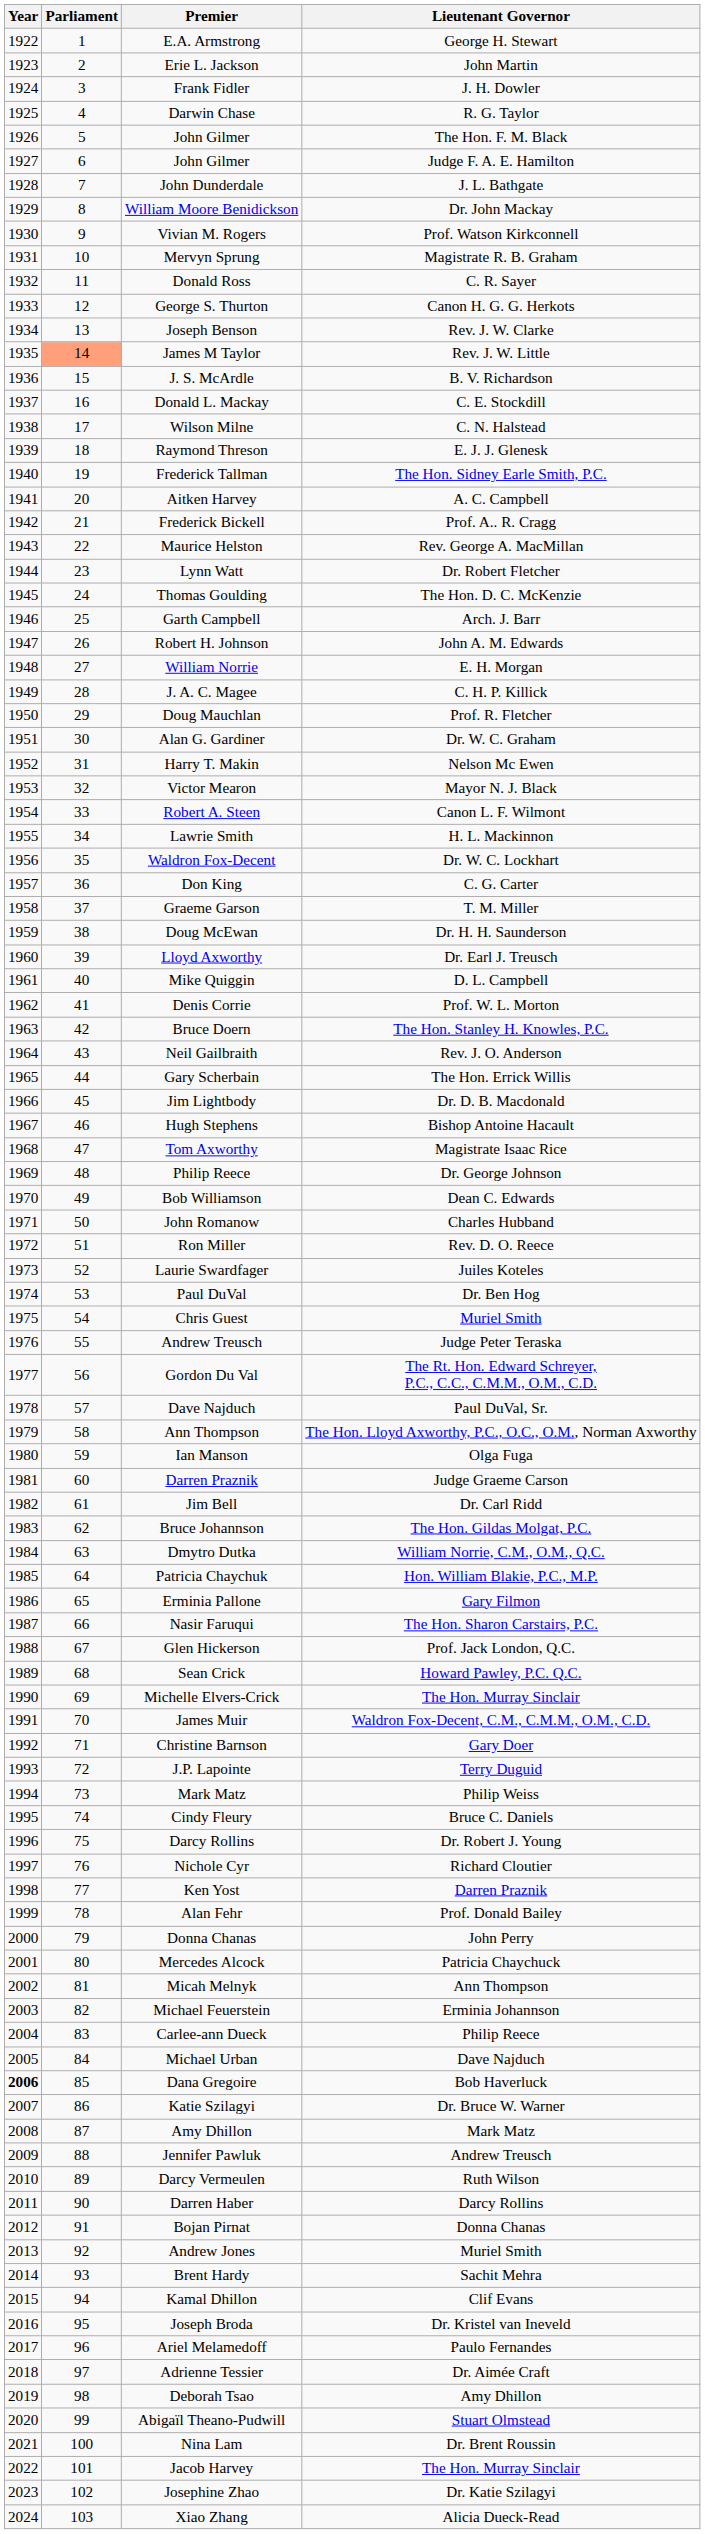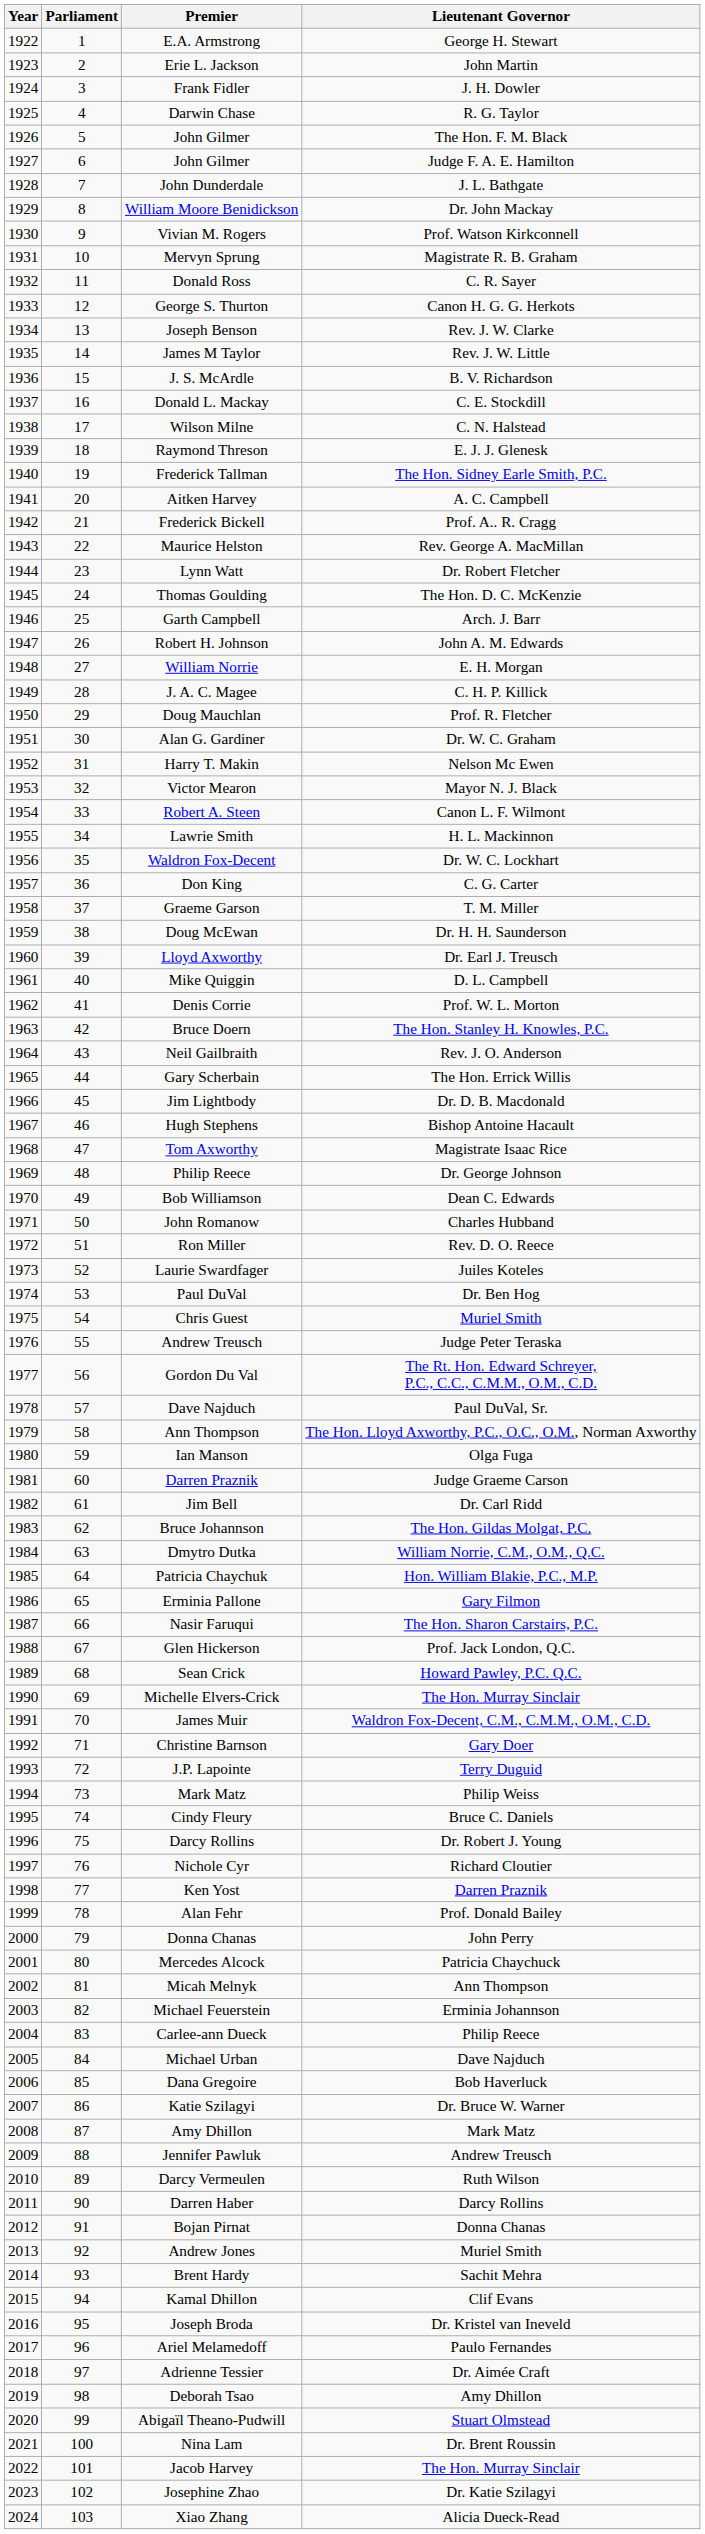(82, 354) lightsalmon background -> (82, 354) no background
(23, 2082) bold -> (23, 2082) normal
